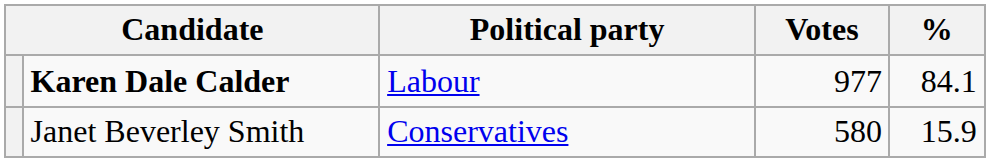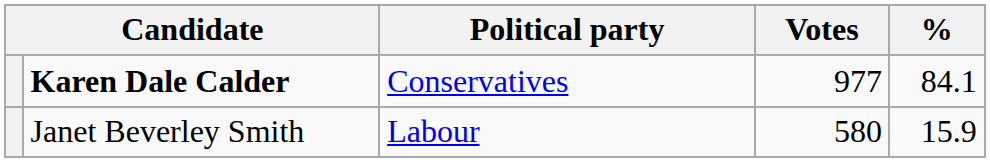(433, 80) Labour -> (478, 80) Conservatives
(478, 131) Conservatives -> (433, 131) Labour
